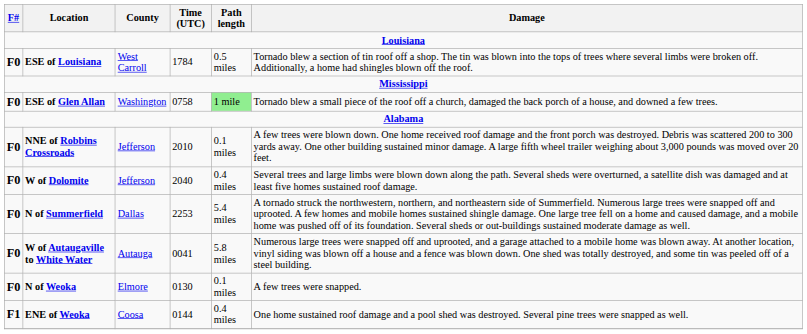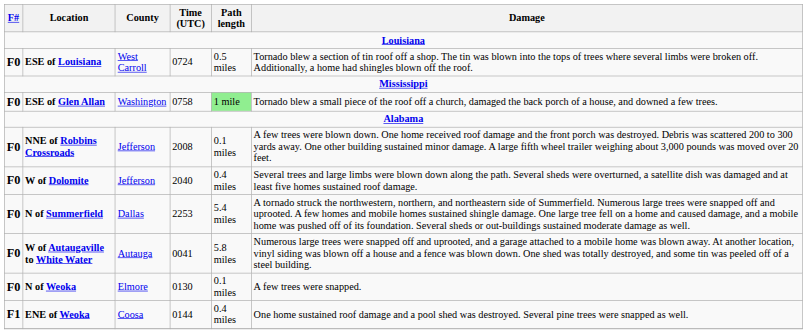(182, 62) 1784 -> (182, 62) 0724
(182, 147) 2010 -> (182, 147) 2008
